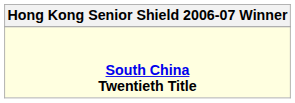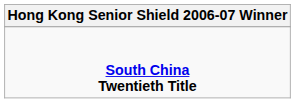(147, 78) lightyellow background -> (147, 78) no background
